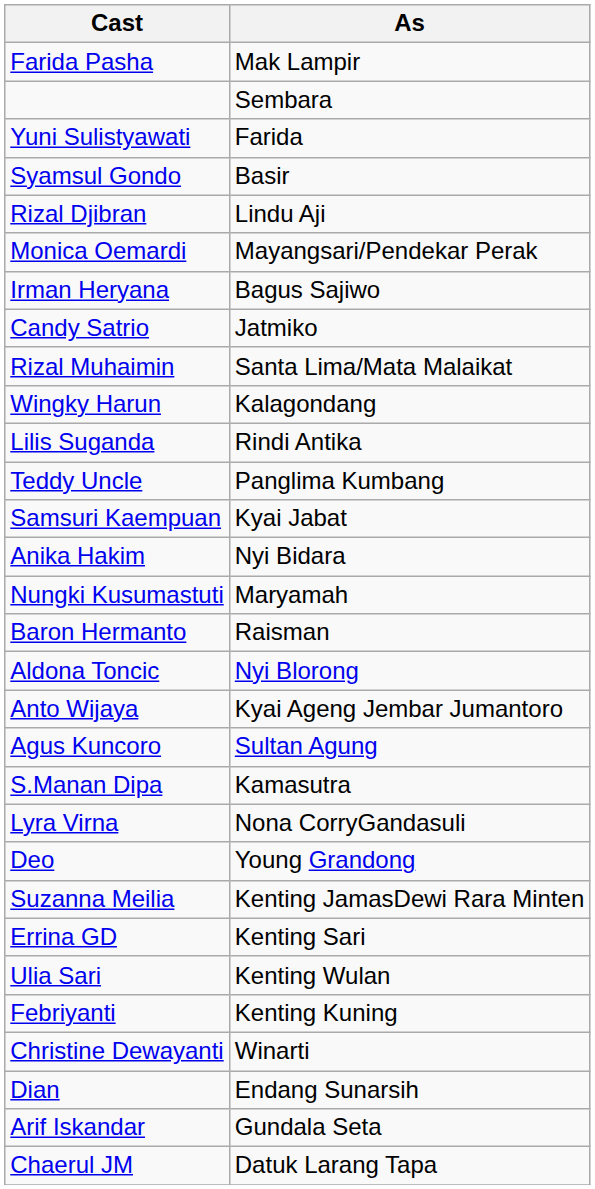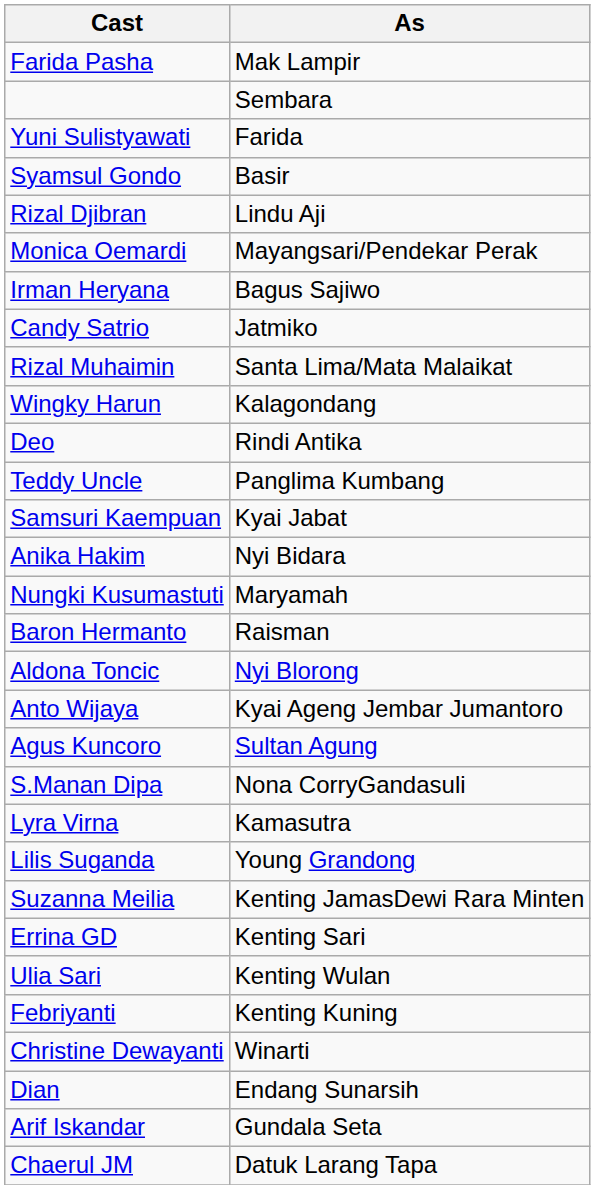(82, 442) Lilis Suganda -> (32, 442) Deo
(293, 784) Kamasutra -> (350, 784) Nona CorryGandasuli
(350, 822) Nona CorryGandasuli -> (293, 822) Kamasutra
(32, 860) Deo -> (82, 860) Lilis Suganda
